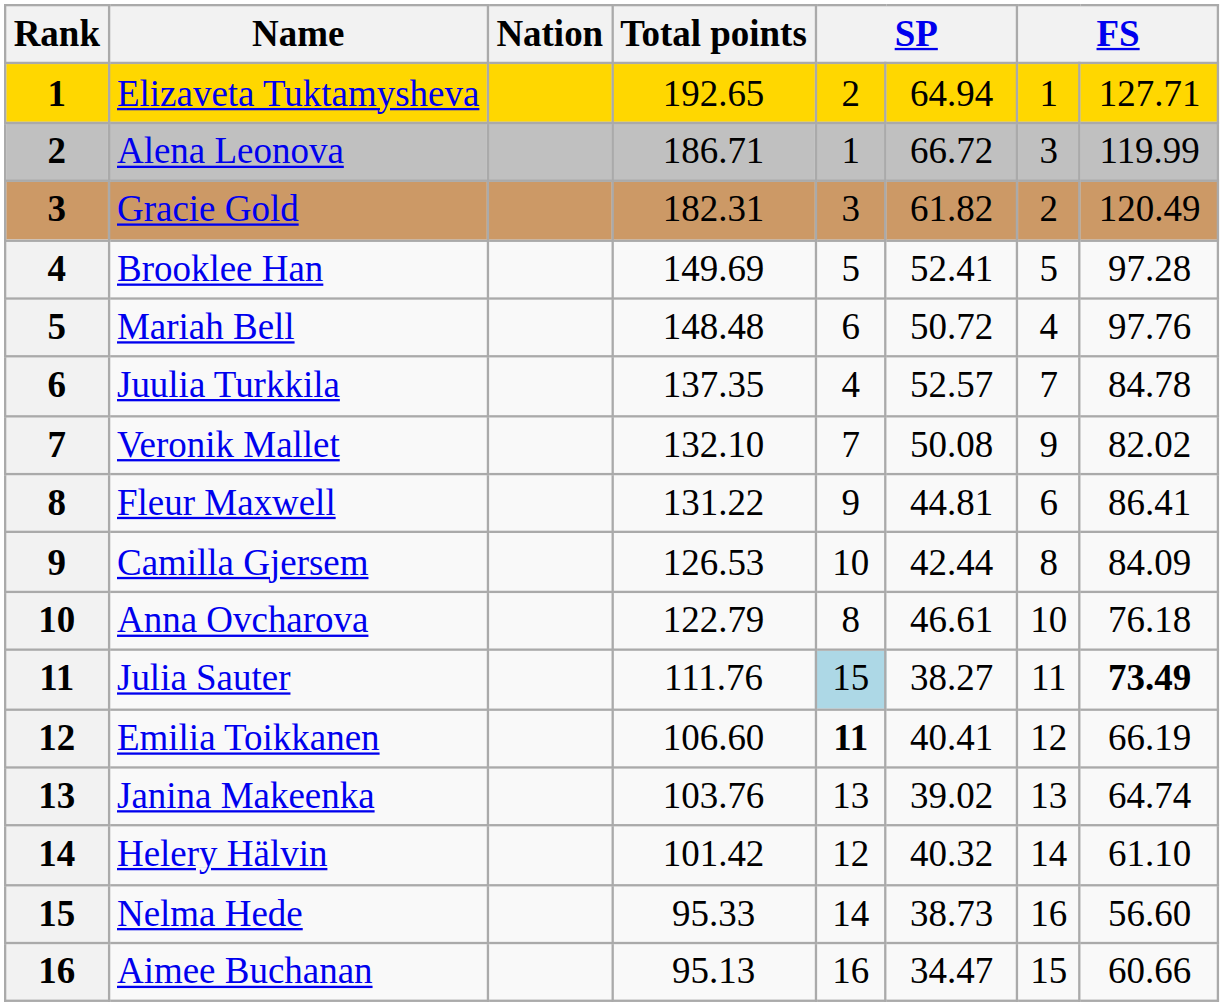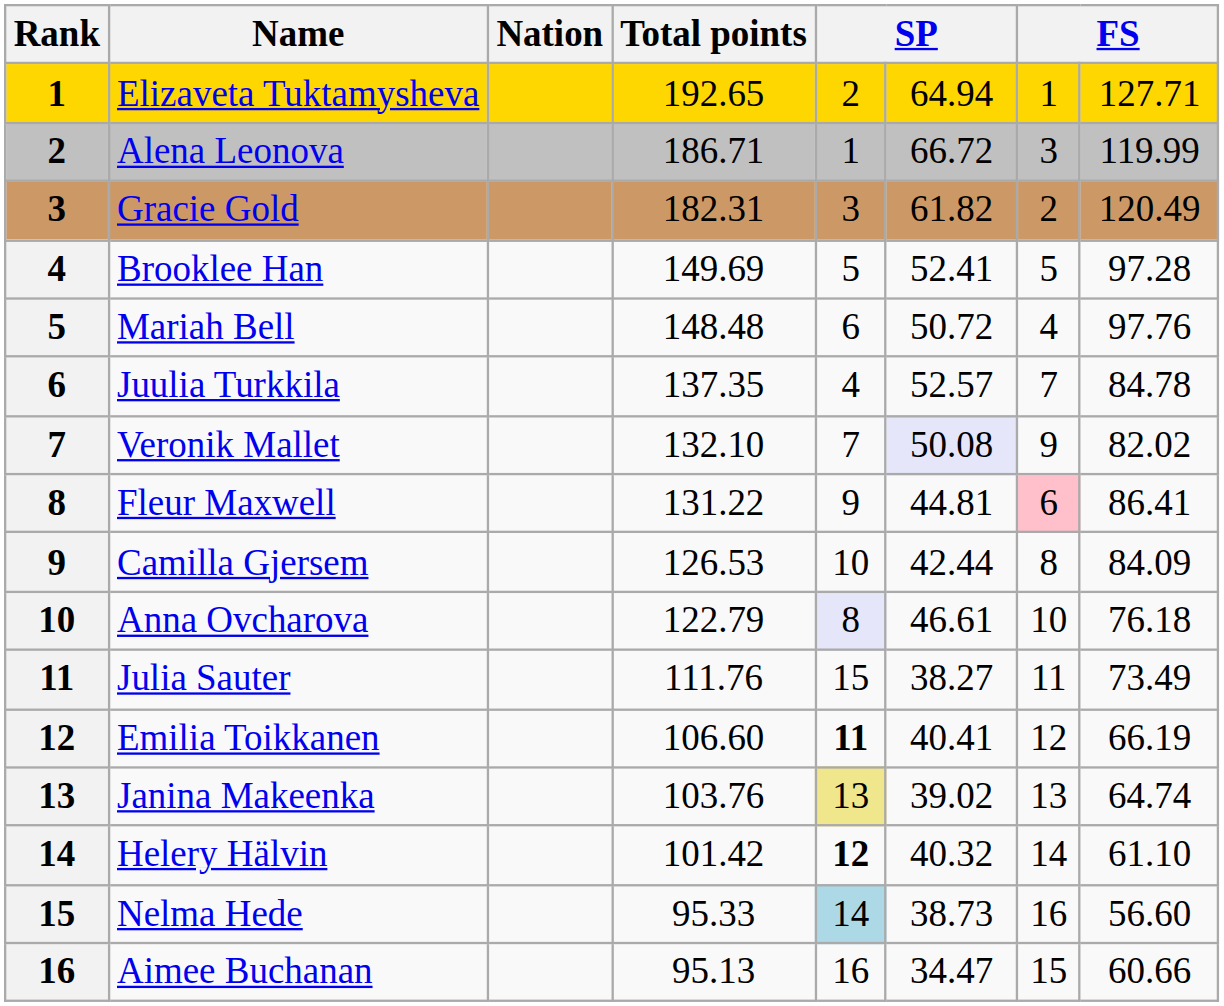(952, 444) no background -> (952, 444) lavender background
(1049, 502) no background -> (1049, 502) pink background
(851, 619) no background -> (851, 619) lavender background
(851, 678) lightblue background -> (851, 678) no background
(1150, 678) bold -> (1150, 678) normal
(851, 795) no background -> (851, 795) khaki background
(851, 854) normal -> (851, 854) bold
(851, 913) no background -> (851, 913) lightblue background
